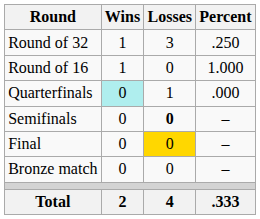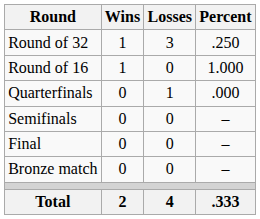(122, 93) paleturquoise background -> (122, 93) no background
(170, 118) bold -> (170, 118) normal
(170, 144) gold background -> (170, 144) no background
